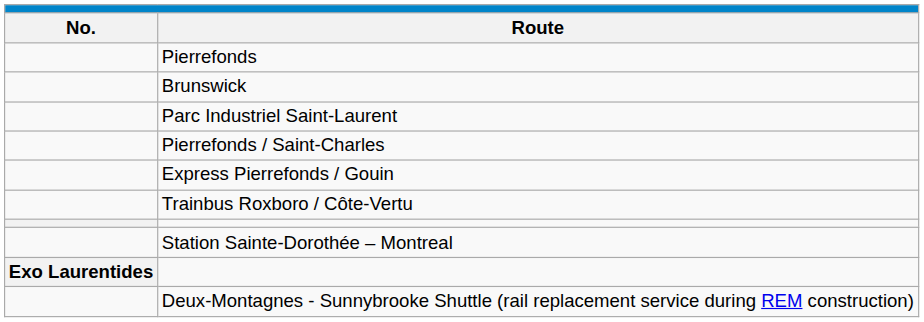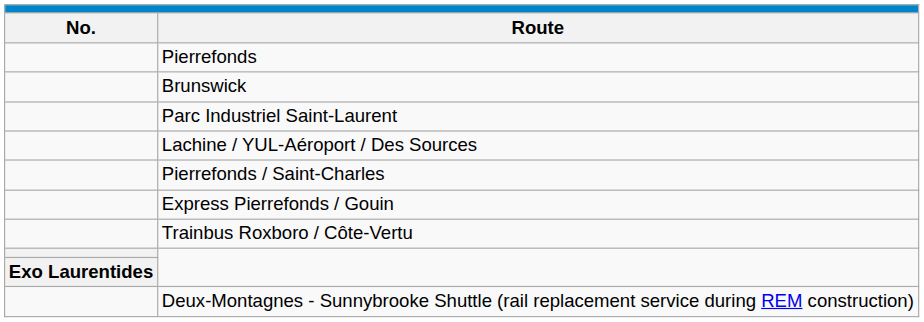+ row: (319, 145)
- row: (307, 242)
